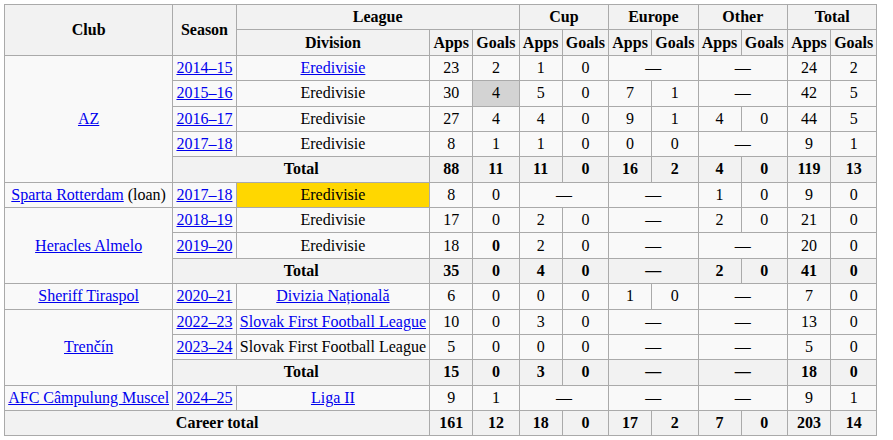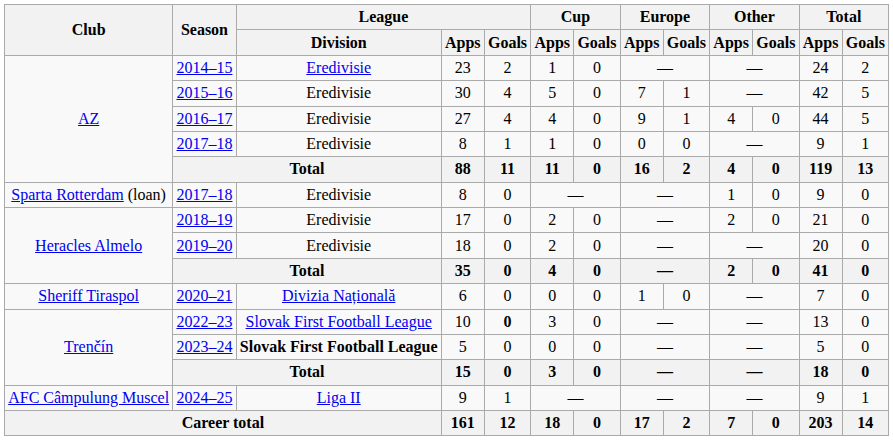(496, 93) lightgrey background -> (508, 93) no background
(333, 194) gold background -> (339, 194) no background
(496, 245) bold -> (508, 245) normal
(496, 321) normal -> (508, 321) bold
(333, 347) normal -> (339, 347) bold
